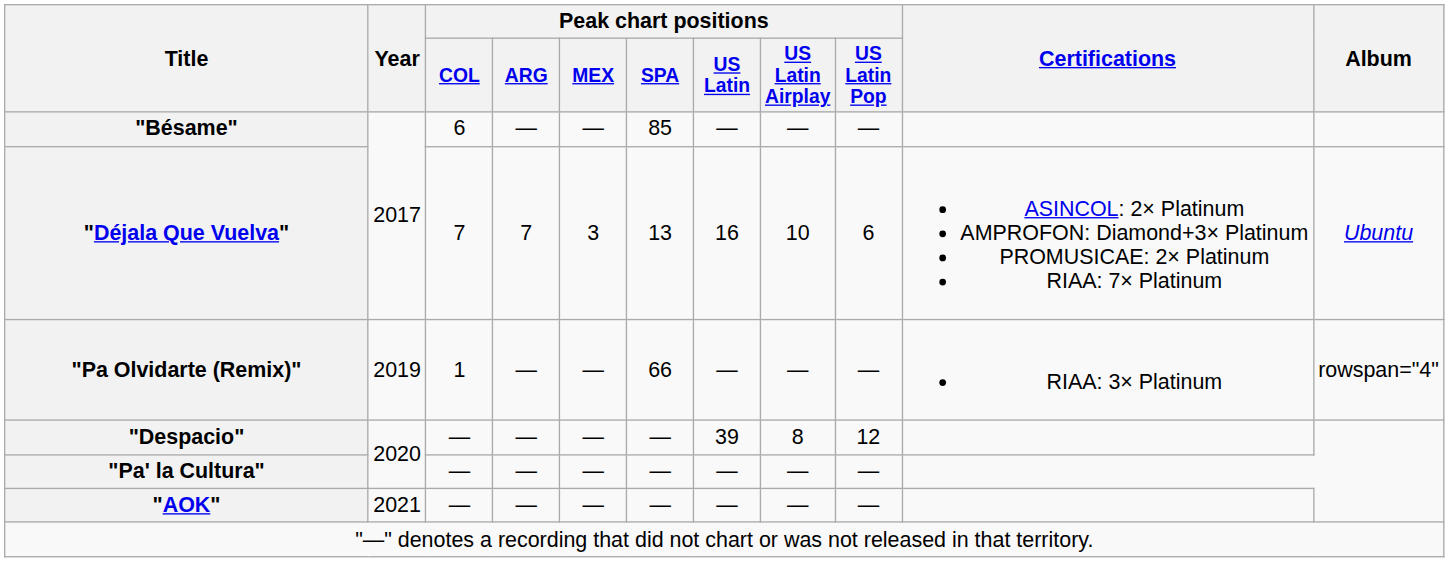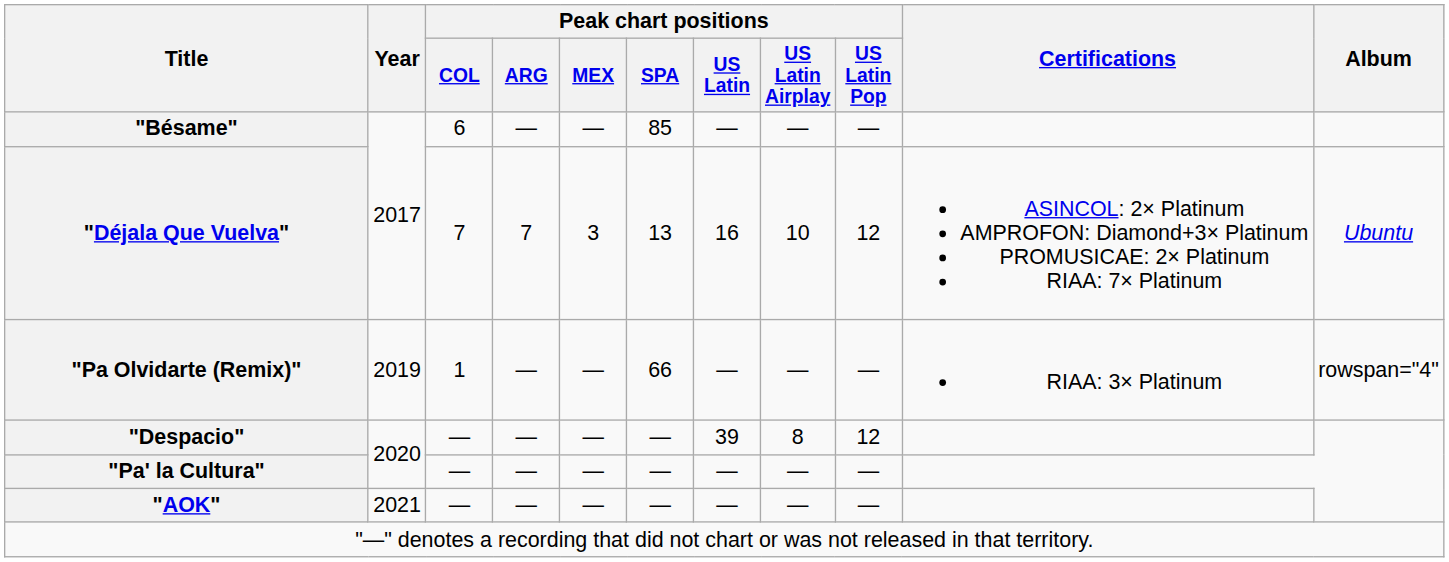(868, 232) 6 -> (868, 232) 12
